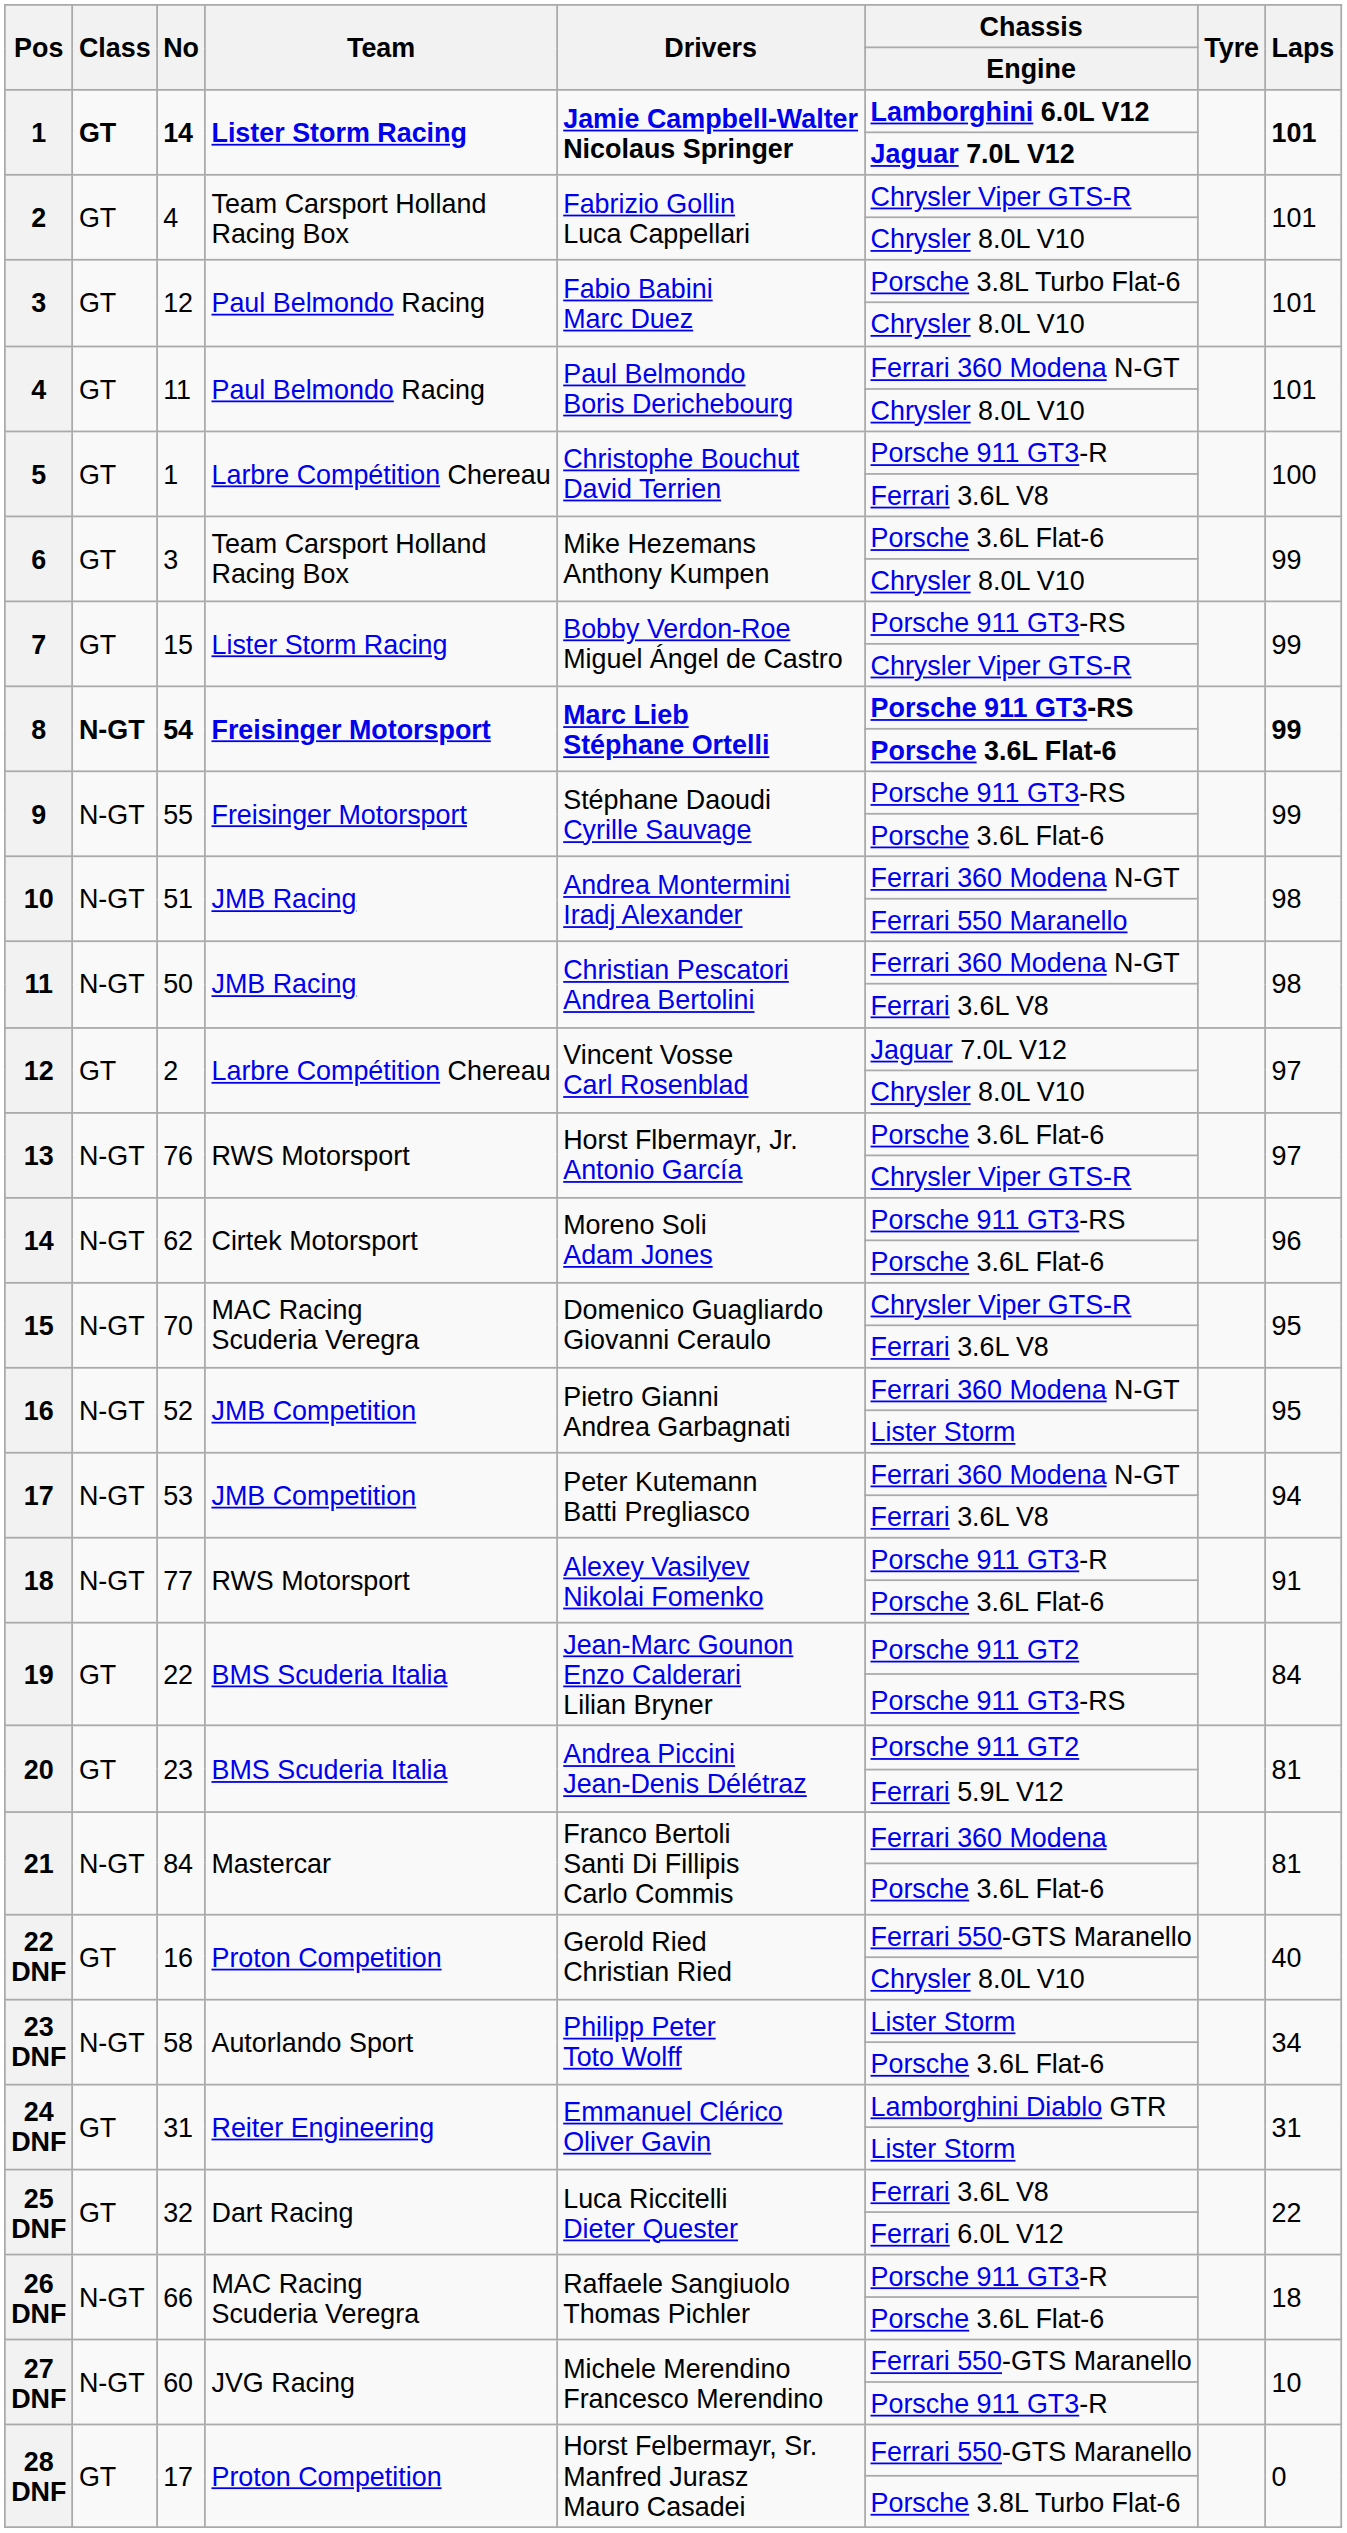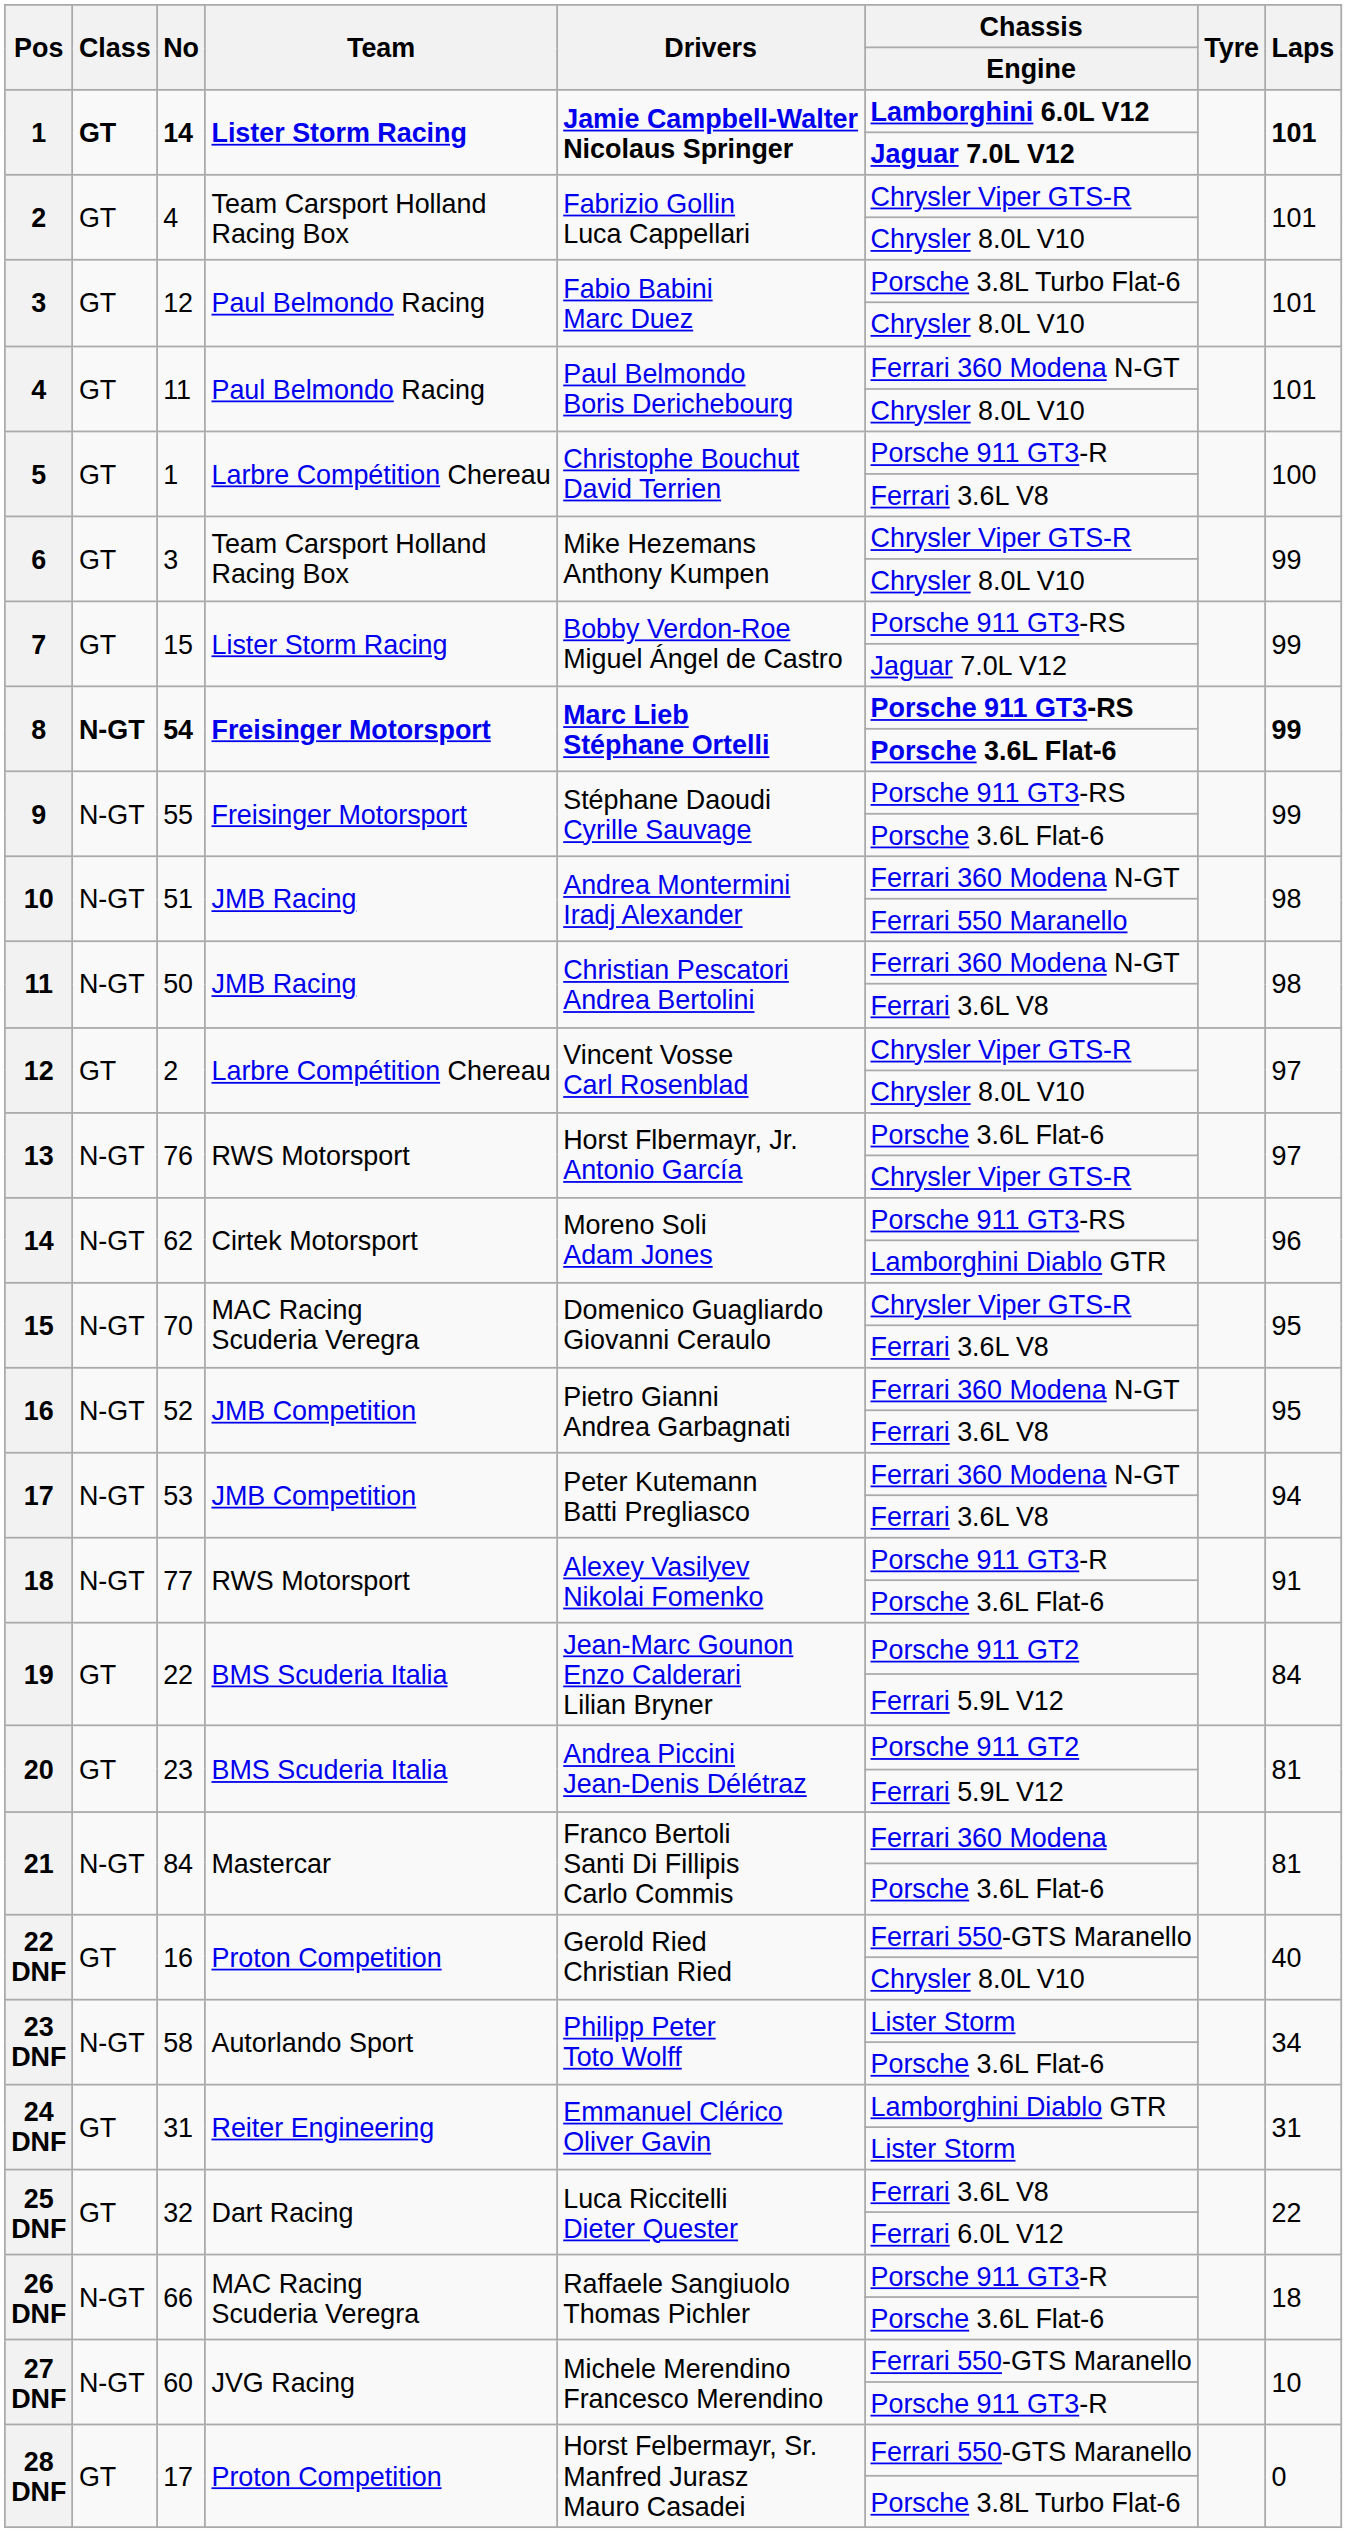(987, 537) Porsche 3.6L Flat-6 -> (1001, 537) Chrysler Viper GTS-R
(1001, 665) Chrysler Viper GTS-R -> (969, 665) Jaguar 7.0L V12
(969, 1049) Jaguar 7.0L V12 -> (1001, 1049) Chrysler Viper GTS-R
(987, 1261) Porsche 3.6L Flat-6 -> (1018, 1261) Lamborghini Diablo GTR
(943, 1432) Lister Storm -> (960, 1432) Ferrari 3.6L V8
(998, 1701) Porsche 911 GT3-RS -> (967, 1701) Ferrari 5.9L V12
